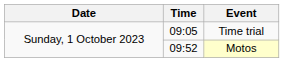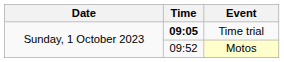(184, 31) normal -> (184, 31) bold
